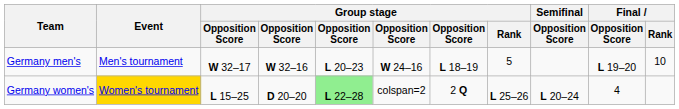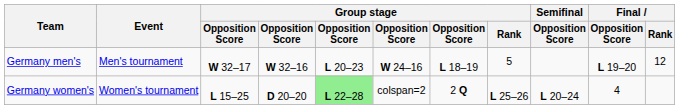(660, 62) 10 -> (660, 62) 12
(149, 90) gold background -> (149, 90) no background
